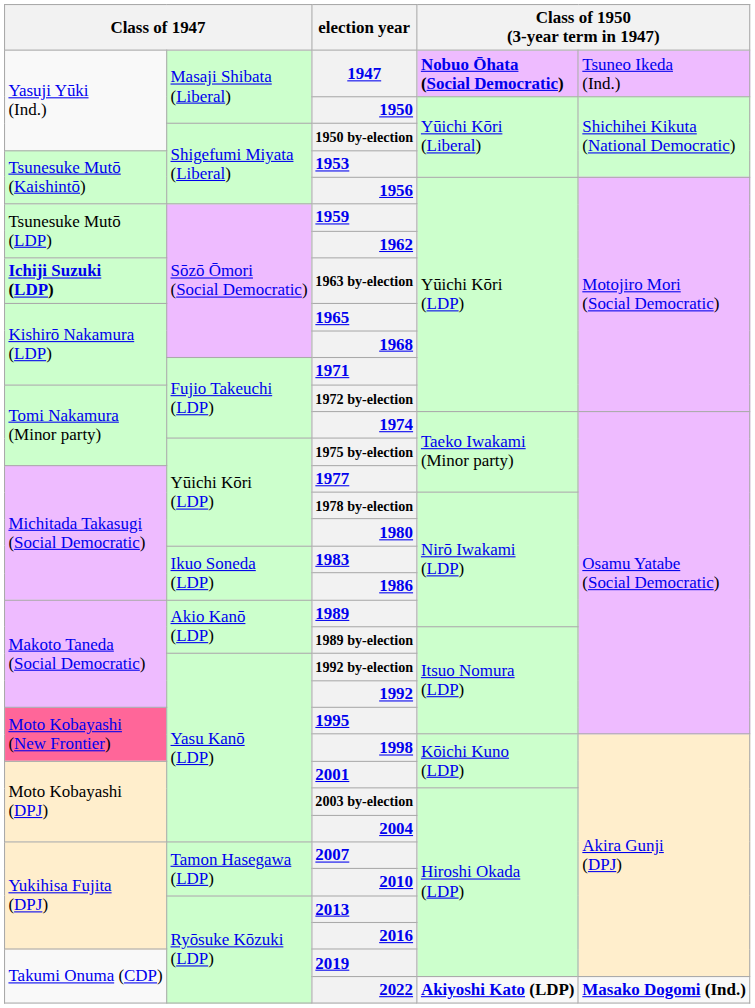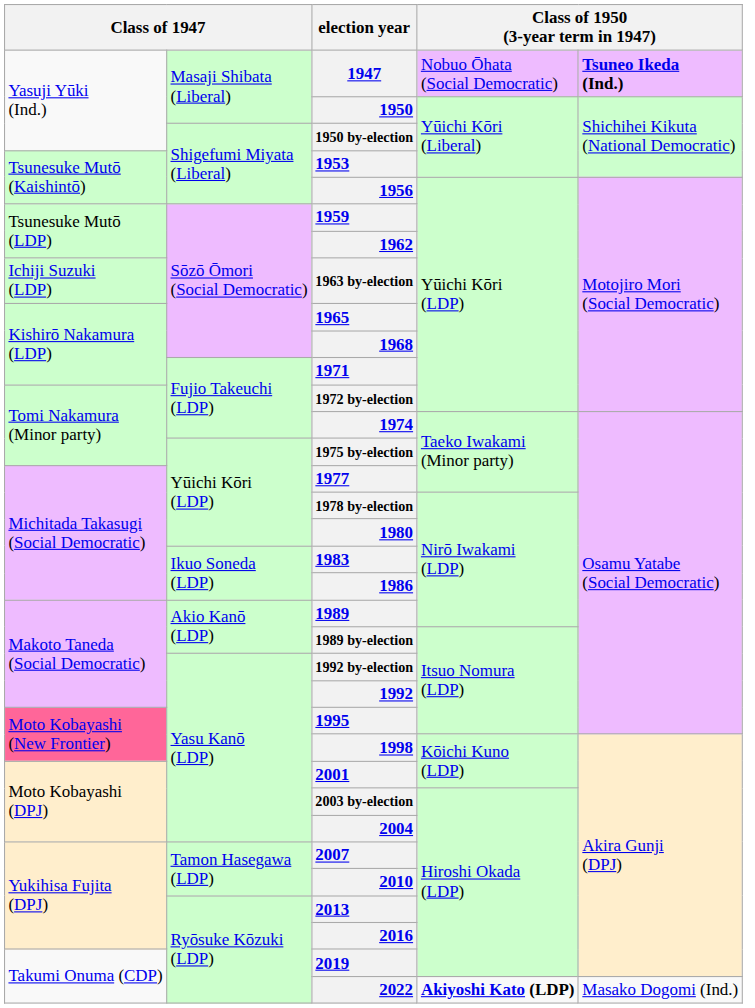(492, 73) bold -> (489, 73) normal
(628, 73) normal -> (631, 73) bold
(55, 280) bold -> (52, 280) normal
(664, 989) bold -> (660, 989) normal
